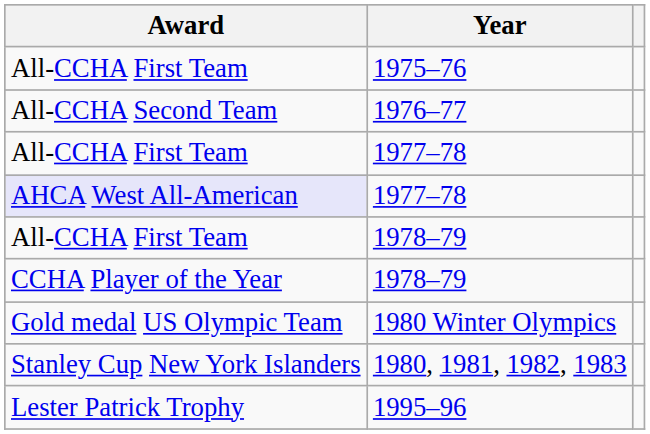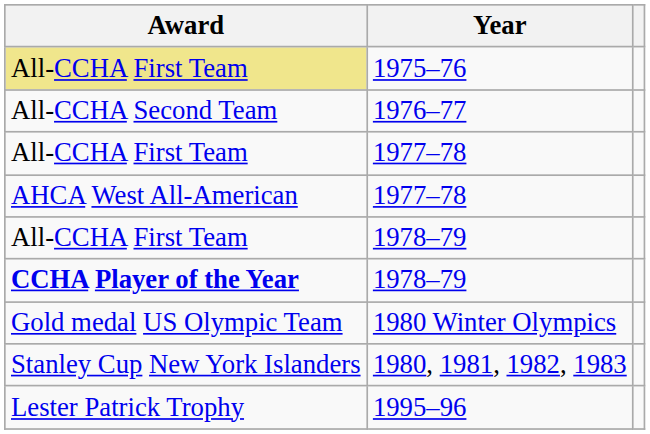(129, 68) no background -> (129, 68) khaki background
(154, 195) lavender background -> (154, 195) no background
(146, 279) normal -> (155, 279) bold
